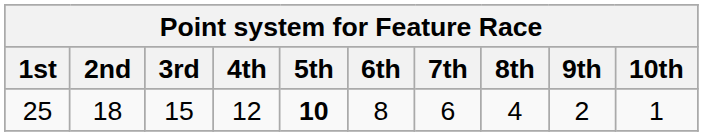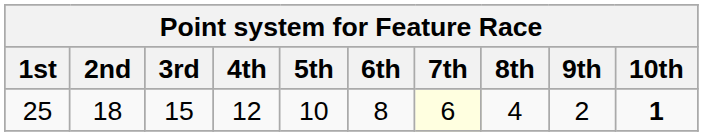(314, 110) bold -> (314, 110) normal
(448, 110) no background -> (448, 110) lightyellow background
(656, 110) normal -> (656, 110) bold
